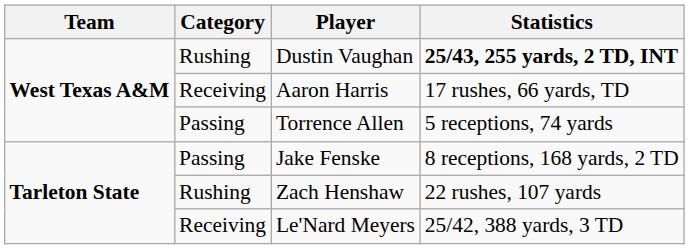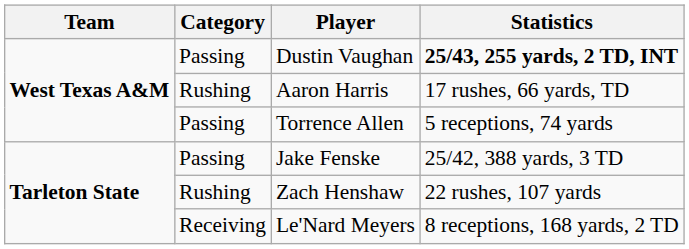(215, 55) Rushing -> (212, 55) Passing
(223, 89) Receiving -> (215, 89) Rushing
(552, 157) 8 receptions, 168 yards, 2 TD -> (524, 157) 25/42, 388 yards, 3 TD
(524, 225) 25/42, 388 yards, 3 TD -> (552, 225) 8 receptions, 168 yards, 2 TD
